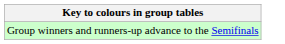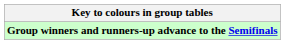(133, 30) normal -> (142, 30) bold
